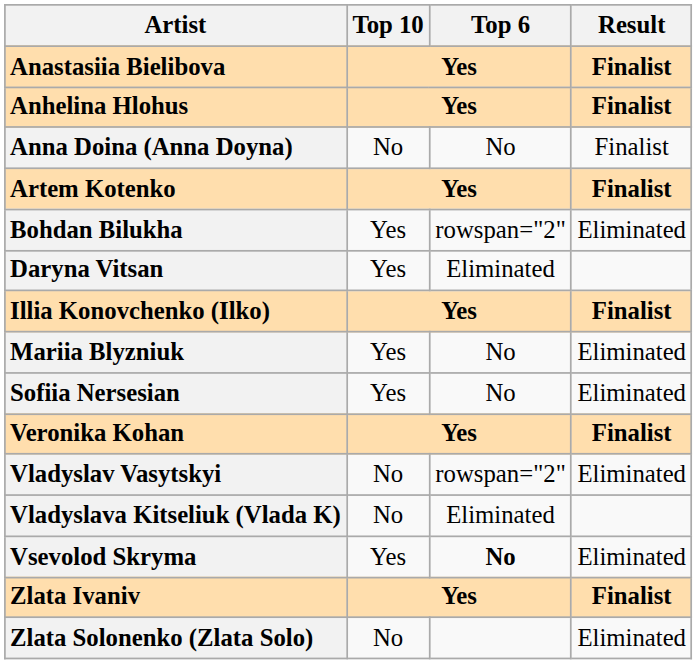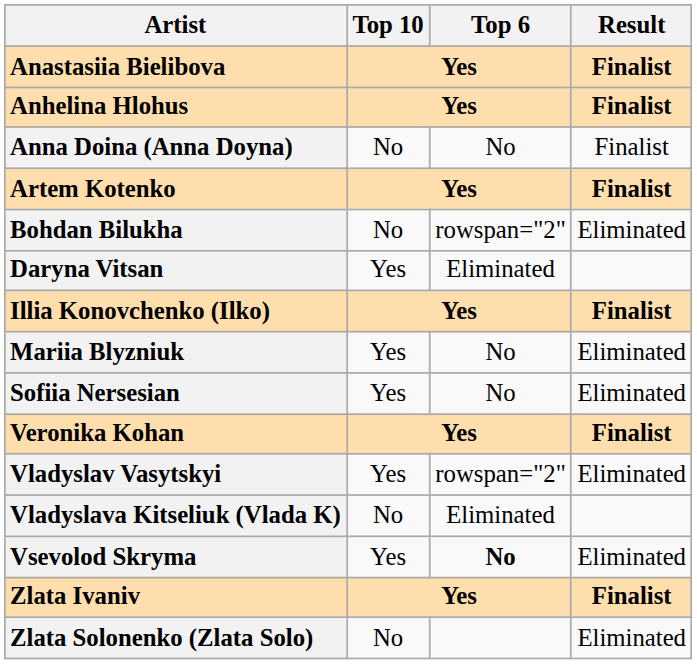(388, 229) Yes -> (388, 229) No
(388, 474) No -> (388, 474) Yes
